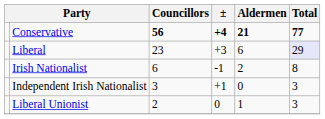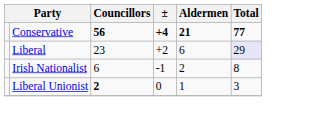(220, 50) +3 -> (162, 50) +2
- row: (80, 86)
(155, 104) normal -> (96, 86) bold
